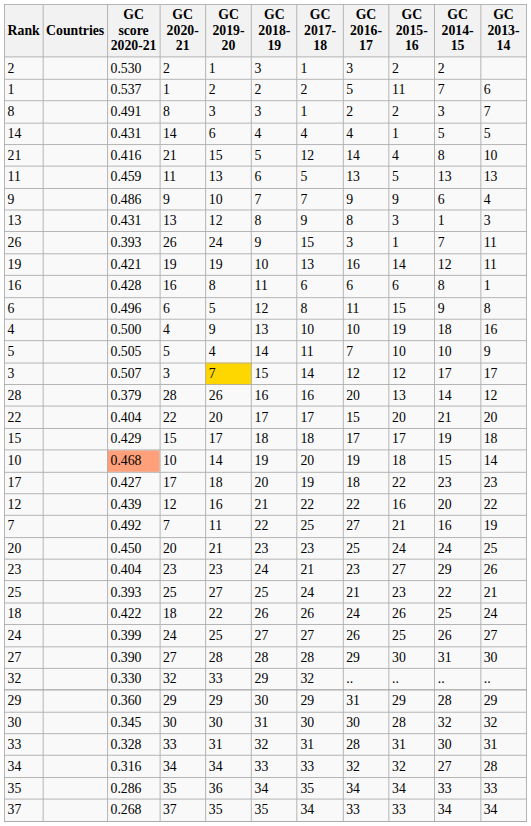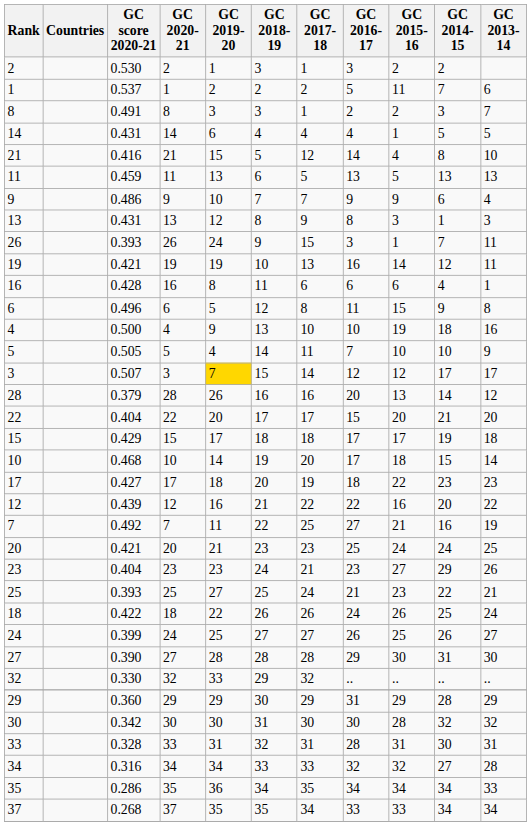(441, 286) 8 -> (441, 286) 4
(126, 460) lightsalmon background -> (126, 460) no background
(353, 460) 19 -> (353, 460) 17
(126, 548) 0.450 -> (126, 548) 0.421
(126, 722) 0.345 -> (126, 722) 0.342
(445, 788) 33 -> (445, 788) 34
